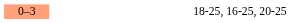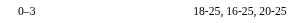(27, 11) lightsalmon background -> (27, 11) no background
